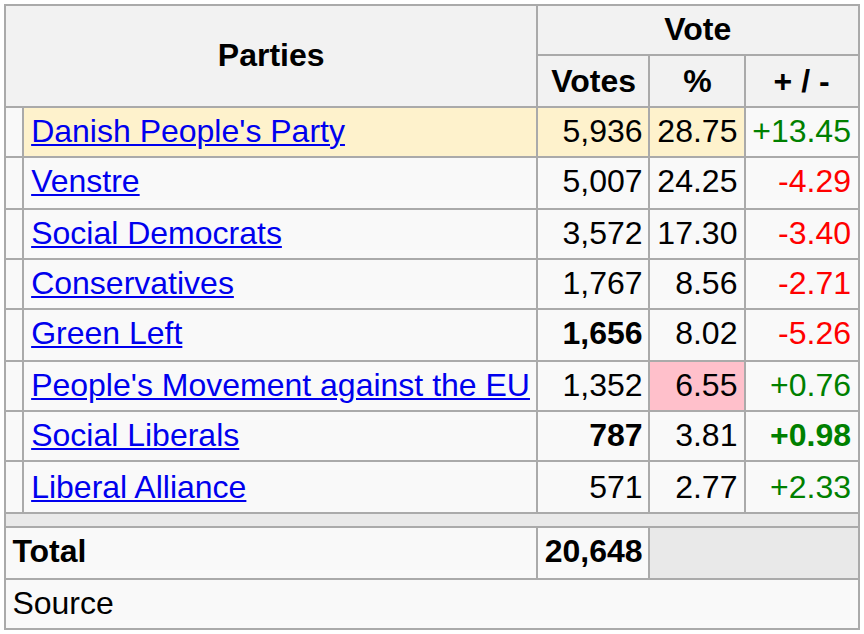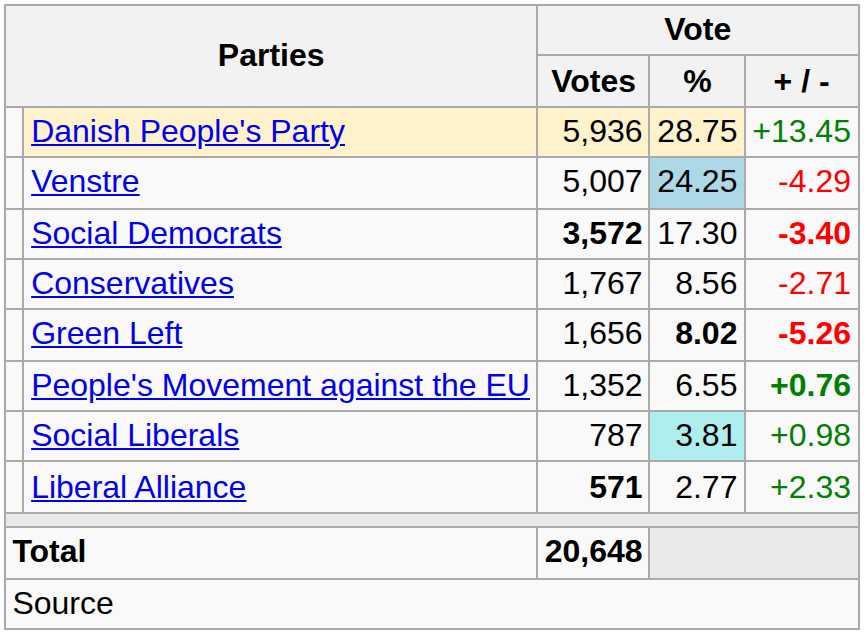(697, 182) no background -> (697, 182) lightblue background
(603, 232) normal -> (603, 232) bold
(814, 232) normal -> (814, 232) bold
(603, 334) bold -> (603, 334) normal
(706, 334) normal -> (706, 334) bold
(814, 334) normal -> (814, 334) bold
(706, 385) pink background -> (706, 385) no background
(810, 385) normal -> (810, 385) bold
(616, 435) bold -> (616, 435) normal
(706, 435) no background -> (706, 435) paleturquoise background
(810, 435) bold -> (810, 435) normal
(616, 486) normal -> (616, 486) bold
